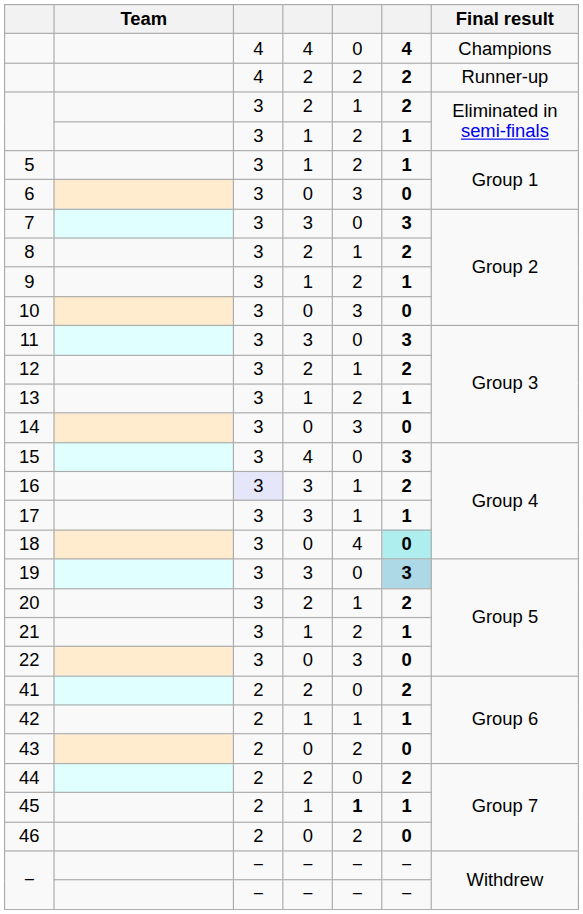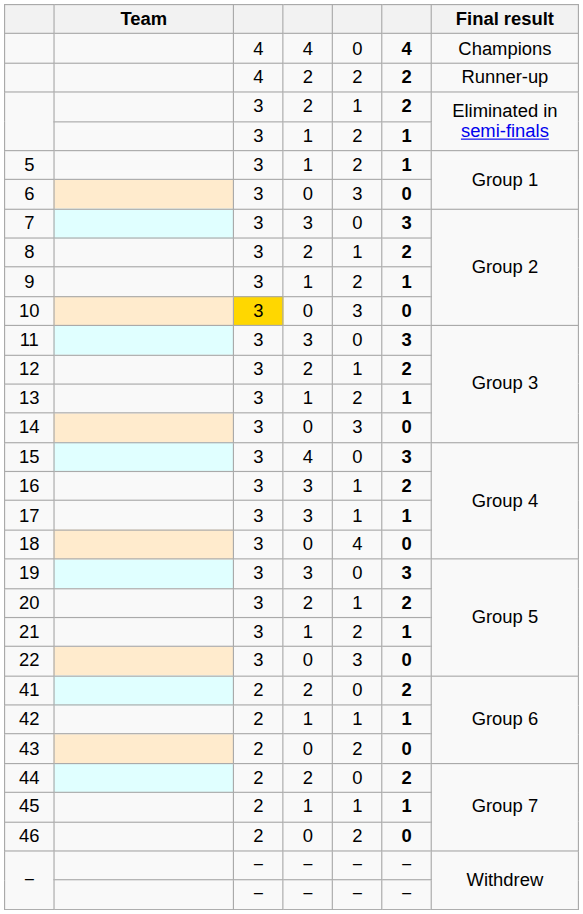(258, 310) no background -> (258, 310) gold background
(258, 485) lavender background -> (258, 485) no background
(407, 544) paleturquoise background -> (407, 544) no background
(407, 573) lightblue background -> (407, 573) no background
(357, 806) bold -> (357, 806) normal
